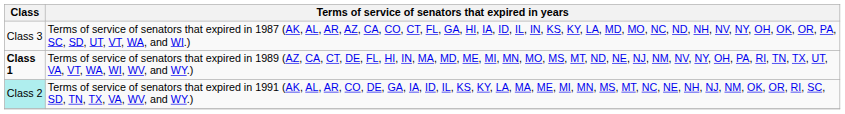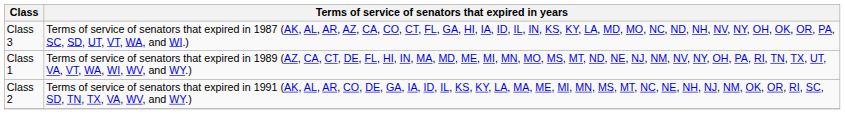(21, 65) bold -> (20, 65) normal
(25, 94) paleturquoise background -> (20, 94) no background
